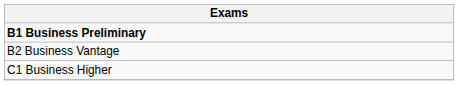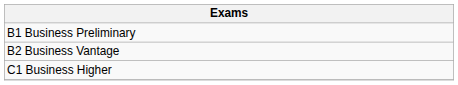(77, 32) bold -> (71, 32) normal
